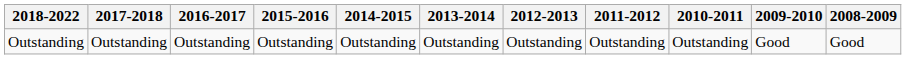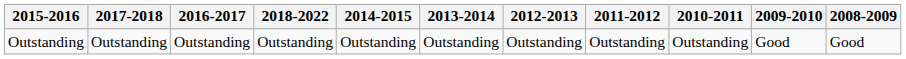columns swapped: (46, 16) <-> (295, 16)
